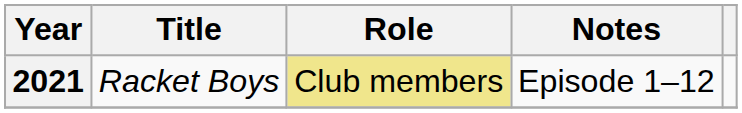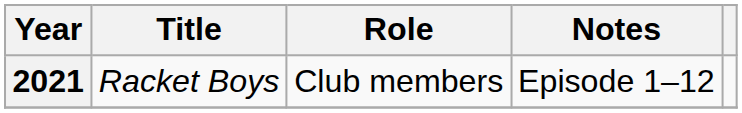(399, 81) khaki background -> (399, 81) no background
